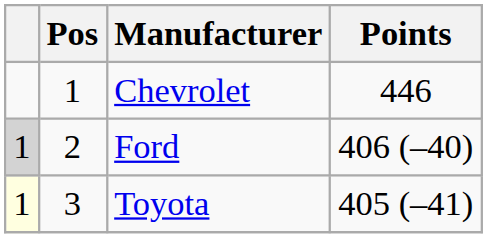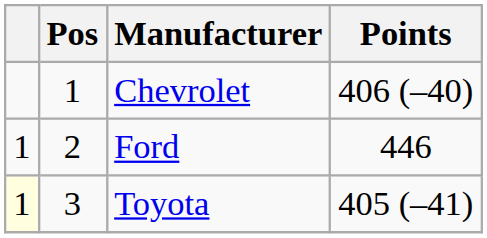(406, 90) 446 -> (406, 90) 406 (–40)
(22, 146) lightgrey background -> (22, 146) no background
(406, 146) 406 (–40) -> (406, 146) 446
